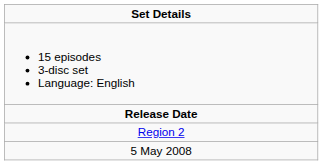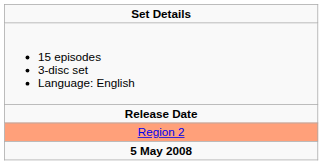(161, 132) no background -> (161, 132) lightsalmon background
(161, 151) normal -> (161, 151) bold
